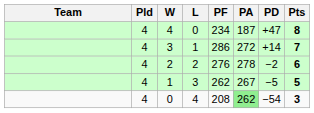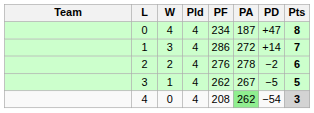columns swapped: (144, 13) <-> (195, 13)
(297, 99) no background -> (297, 99) lightgrey background
